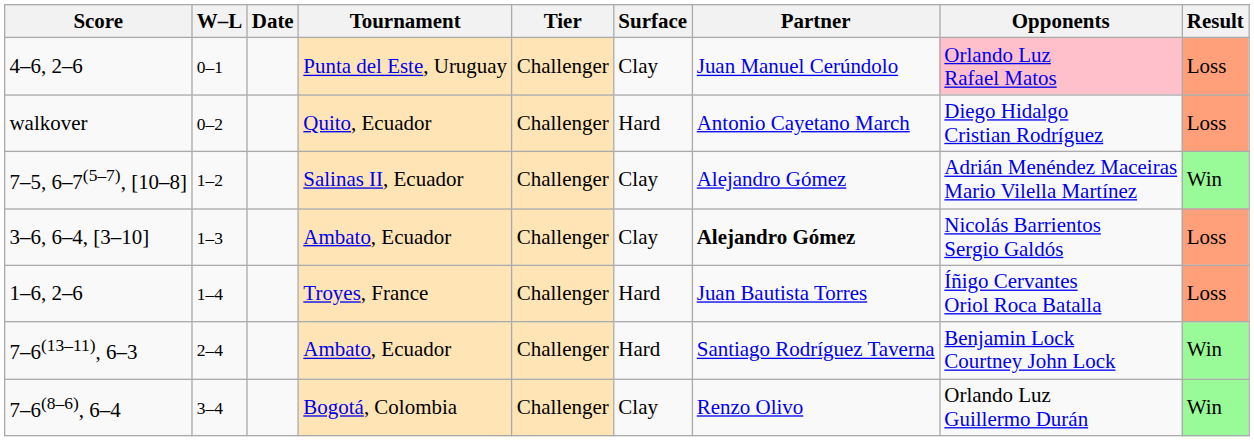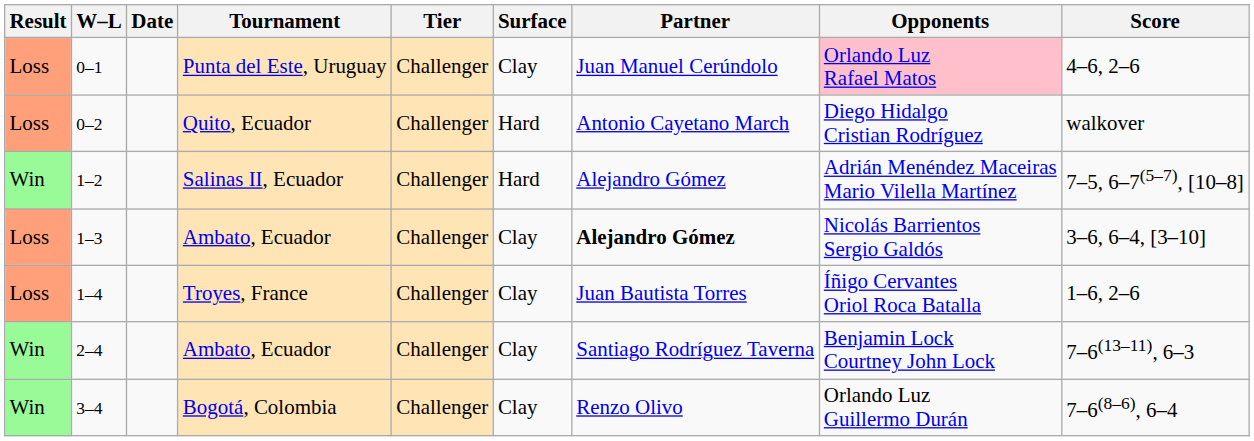columns swapped: (1215, 21) <-> (98, 21)
(638, 179) Clay -> (519, 179) Hard
(639, 293) Hard -> (518, 293) Clay
(639, 350) Hard -> (518, 350) Clay
